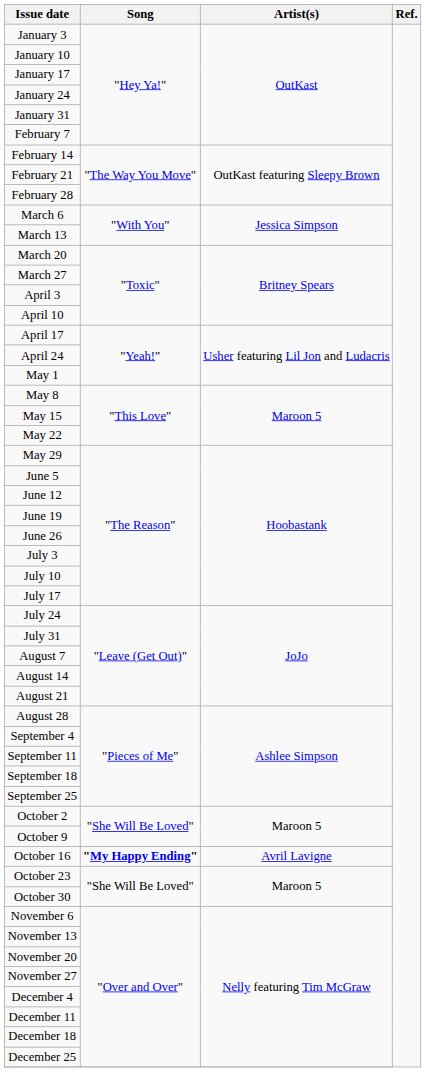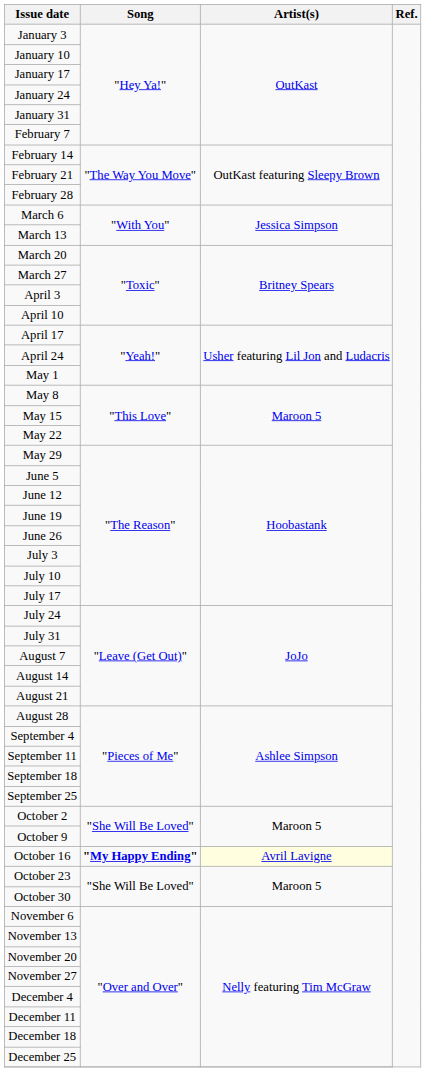(297, 856) no background -> (297, 856) lightyellow background
